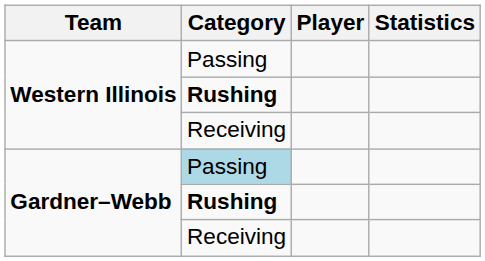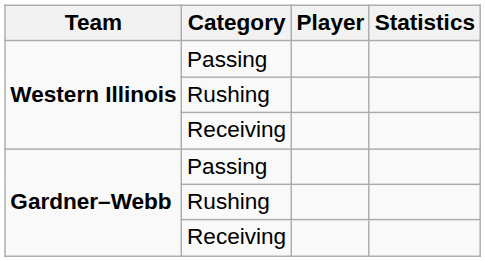(232, 94) bold -> (228, 94) normal
(227, 166) lightblue background -> (227, 166) no background
(232, 201) bold -> (228, 201) normal
